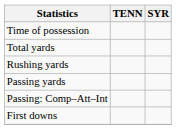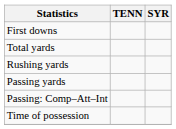rows swapped: (32, 115) <-> (48, 30)
